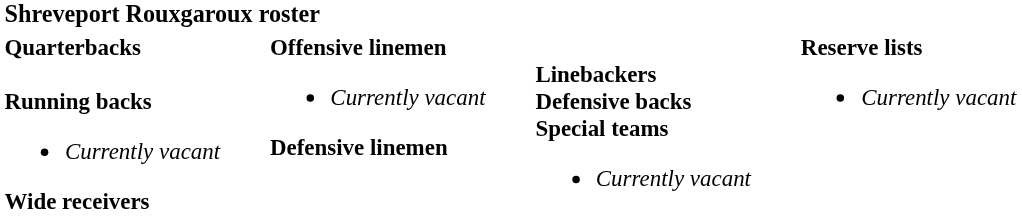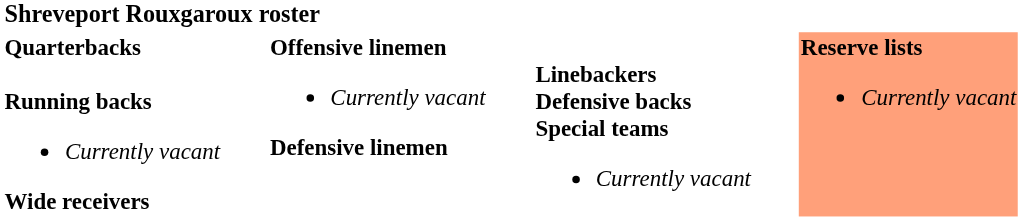(909, 72) no background -> (909, 72) lightsalmon background
